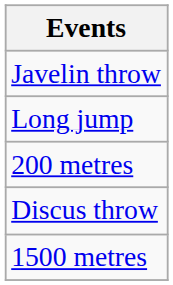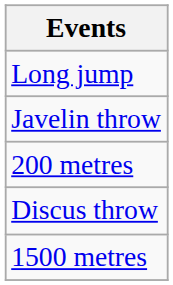(86, 73) Javelin throw -> (72, 73) Long jump
(72, 119) Long jump -> (86, 119) Javelin throw
